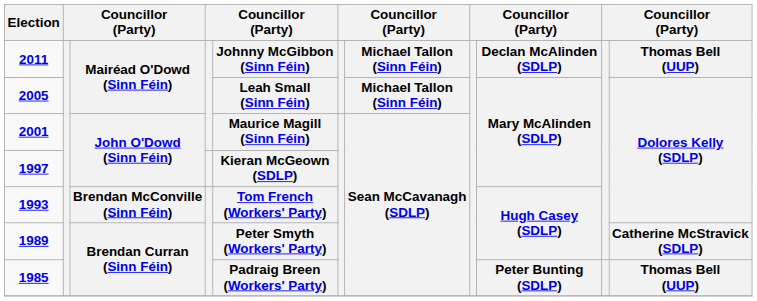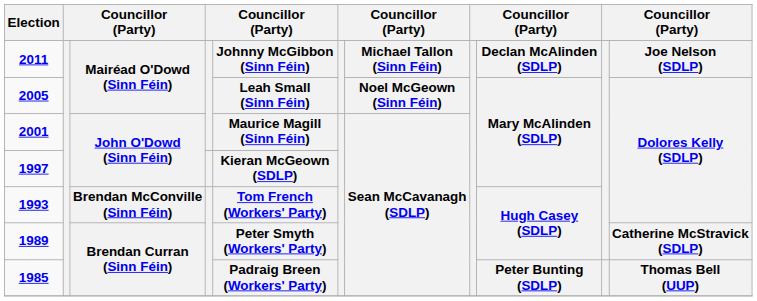(680, 59) Thomas Bell (UUP) -> (680, 59) Joe Nelson (SDLP)
(407, 95) Michael Tallon (Sinn Féin) -> (407, 95) Noel McGeown (Sinn Féin)
